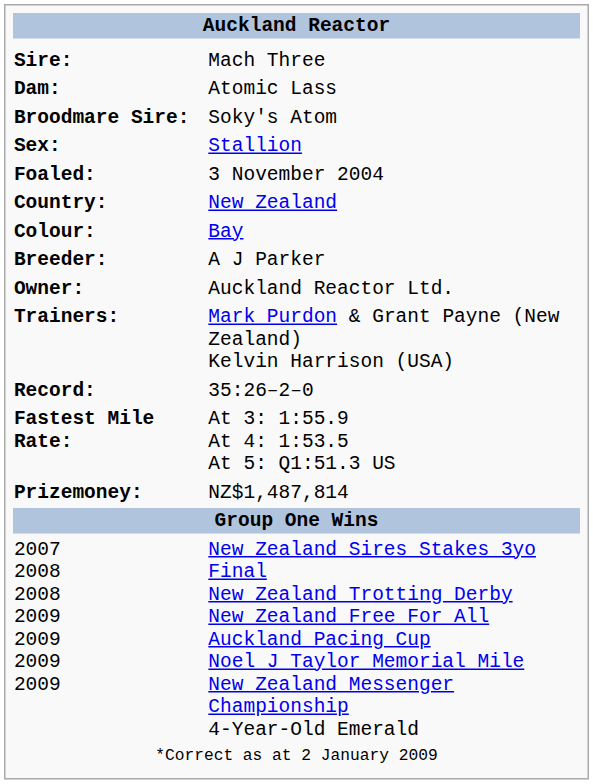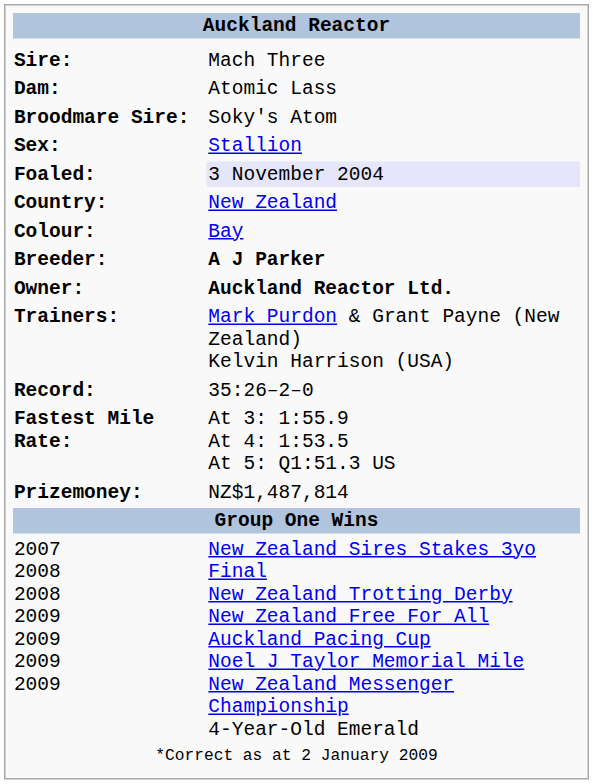(296, 174) no background -> (296, 174) lavender background
(267, 259) normal -> (267, 259) bold
(331, 288) normal -> (331, 288) bold
